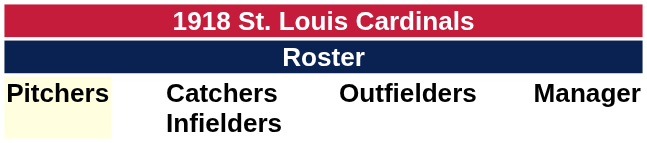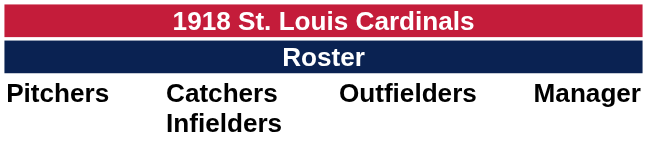(58, 93) lightyellow background -> (58, 93) no background
